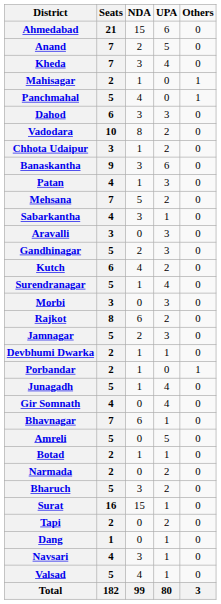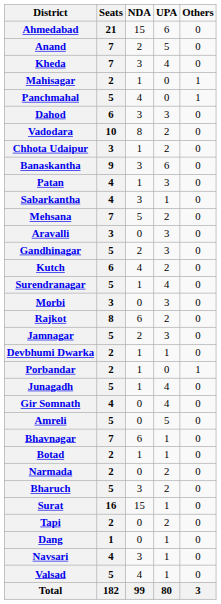rows swapped: (50, 200) <-> (50, 217)
rows swapped: (50, 438) <-> (50, 421)
